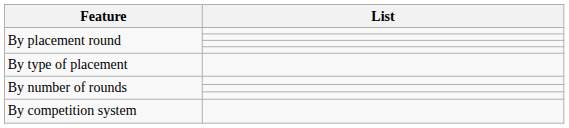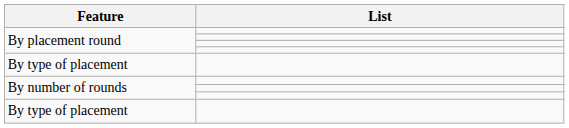(72, 111) By competition system -> (68, 111) By type of placement
